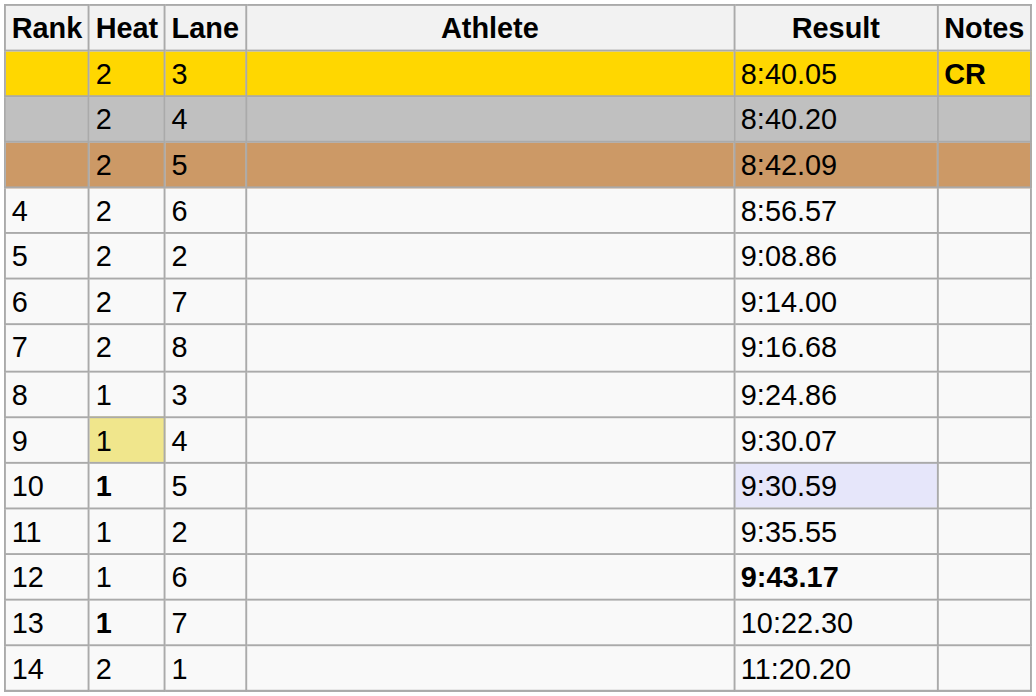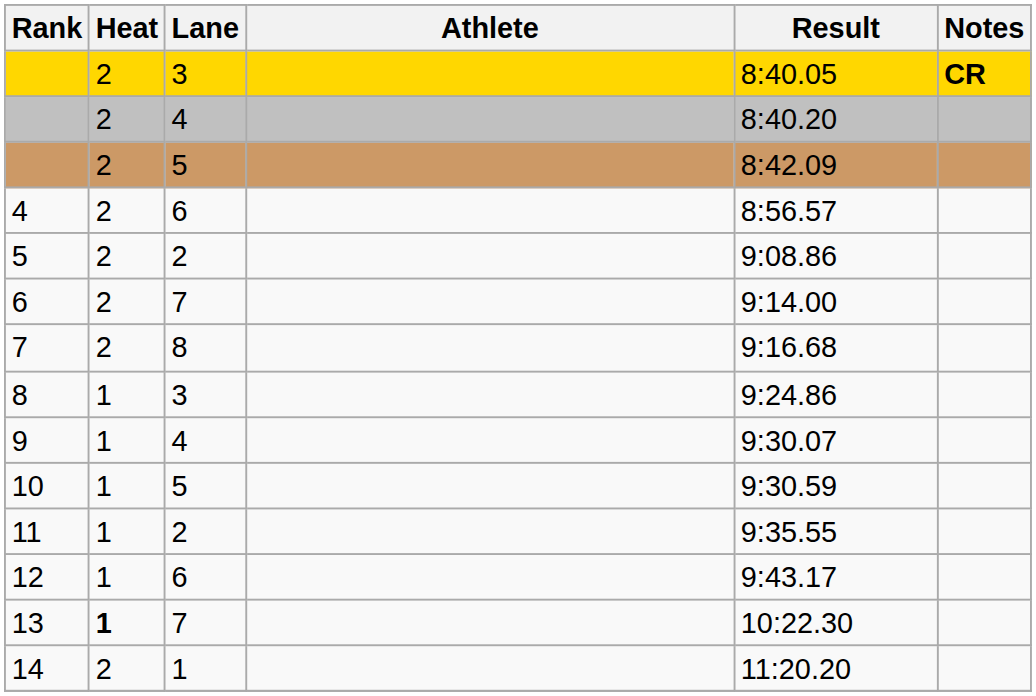(104, 439) khaki background -> (104, 439) no background
(104, 485) bold -> (104, 485) normal
(789, 485) lavender background -> (789, 485) no background
(790, 577) bold -> (789, 577) normal
